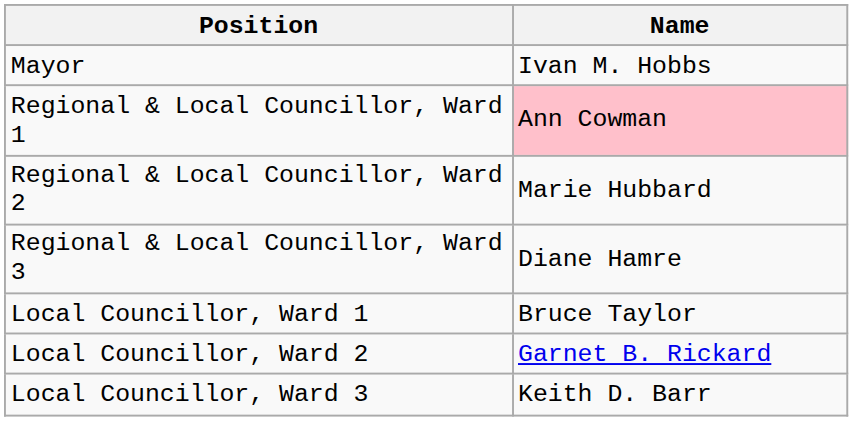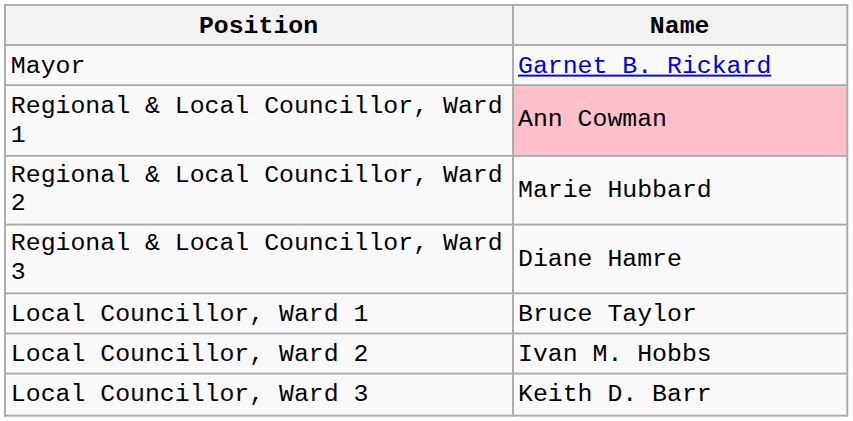(615, 66) Ivan M. Hobbs -> (645, 66) Garnet B. Rickard
(645, 354) Garnet B. Rickard -> (615, 354) Ivan M. Hobbs
